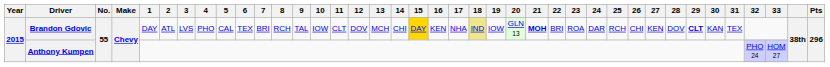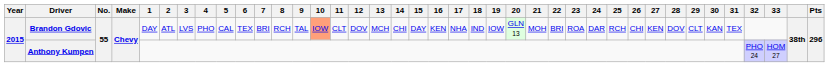(320, 29) no background -> (320, 29) lightsalmon background
(418, 29) gold background -> (418, 29) no background
(477, 29) khaki background -> (477, 29) no background
(537, 29) bold -> (537, 29) normal
(696, 29) bold -> (695, 29) normal
